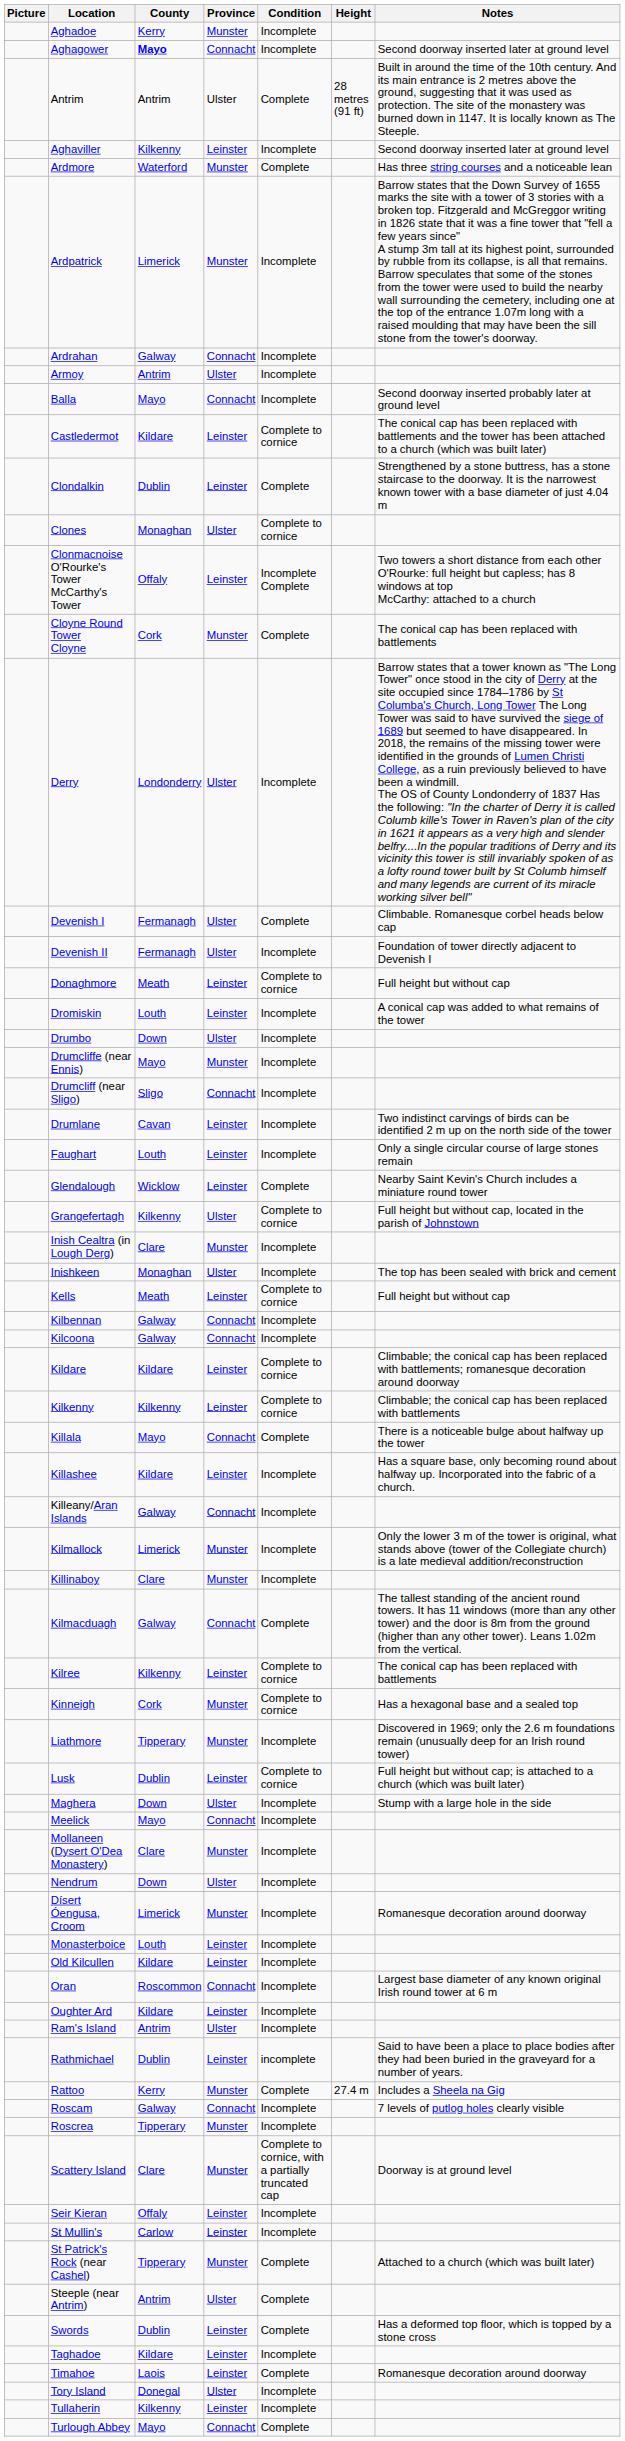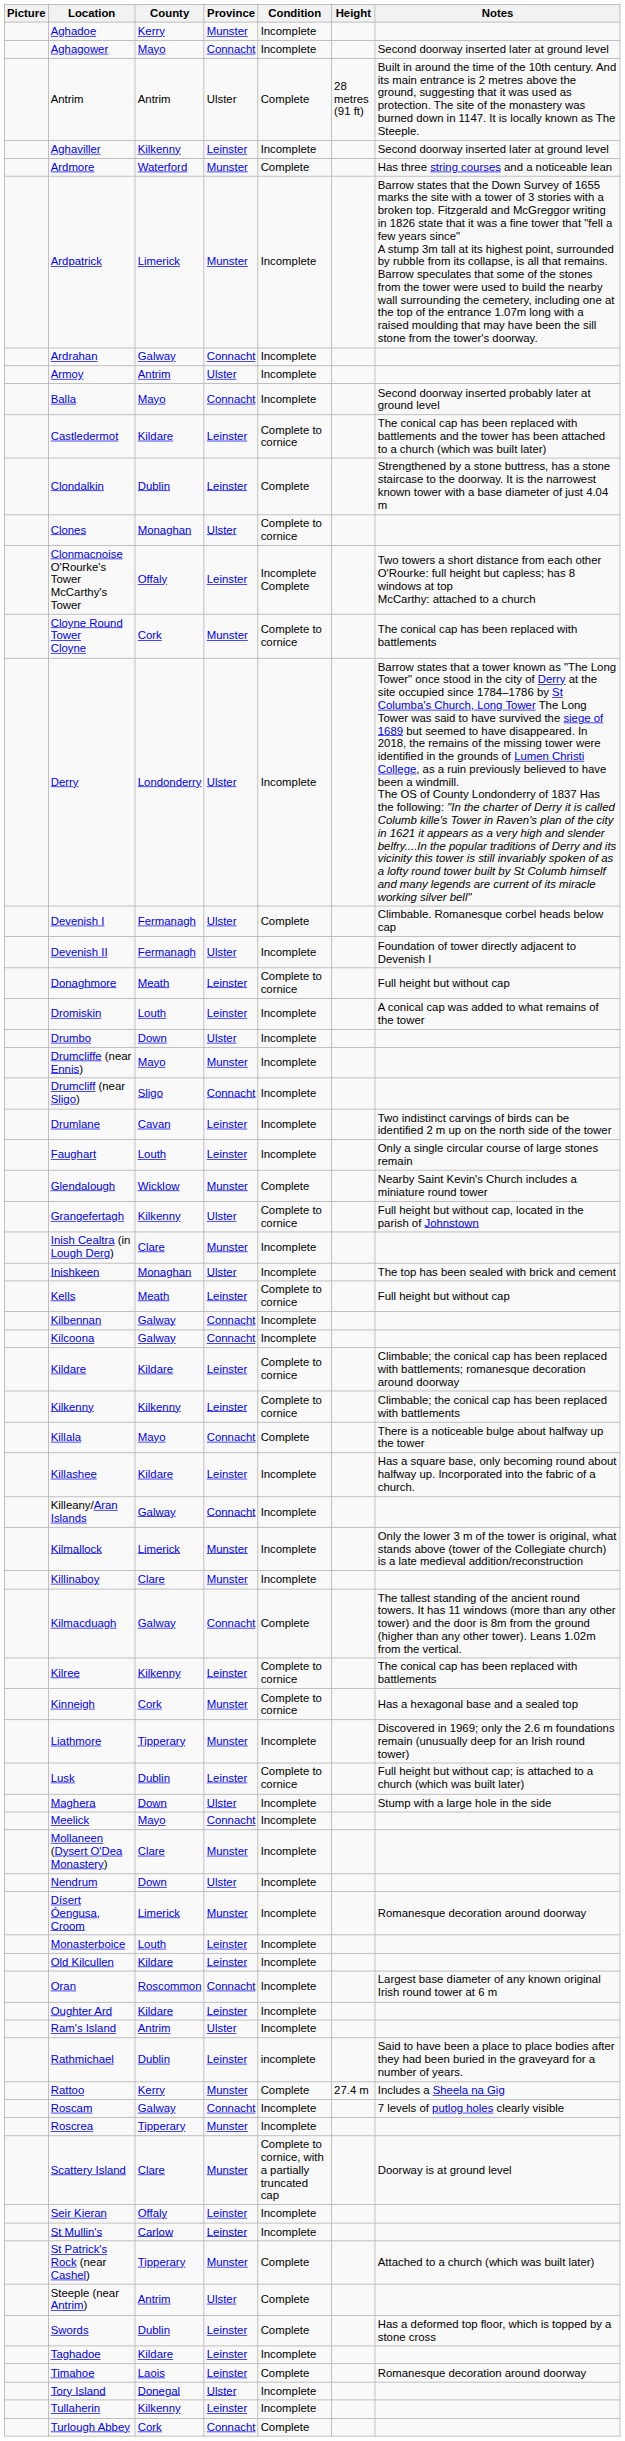(152, 49) bold -> (152, 49) normal
(285, 636) Complete -> (291, 636) Complete to cornice
(227, 1185) Leinster -> (227, 1185) Munster
(152, 2427) Mayo -> (150, 2427) Cork
